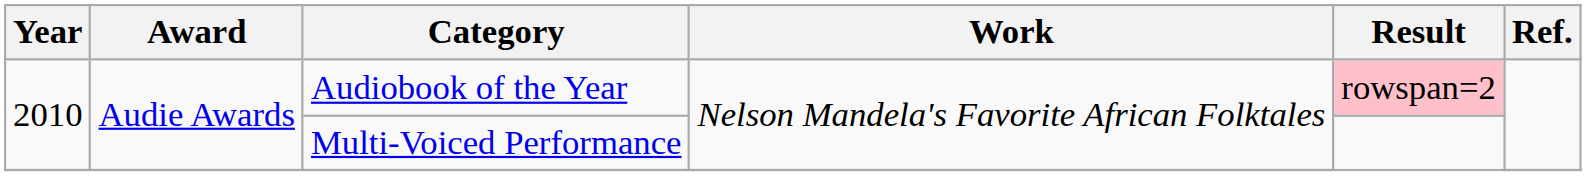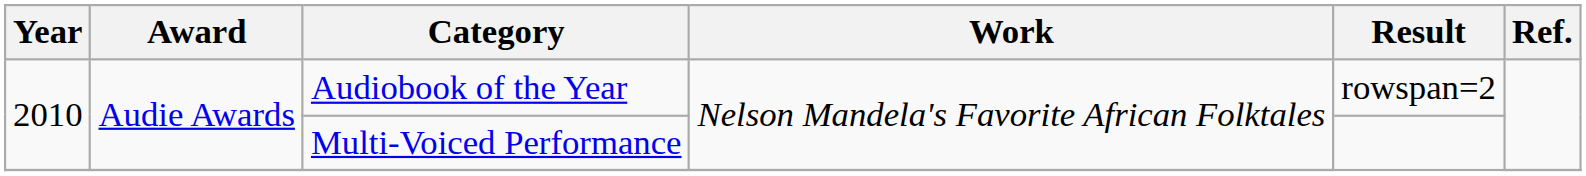(1419, 87) pink background -> (1419, 87) no background
